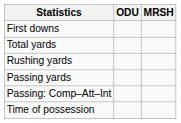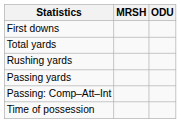columns swapped: (128, 12) <-> (159, 12)
